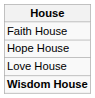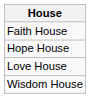(47, 84) bold -> (45, 84) normal
